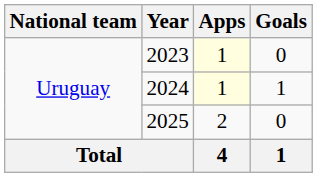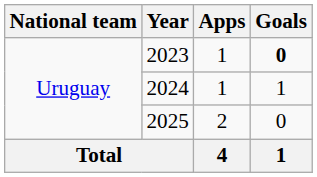(222, 54) lightyellow background -> (222, 54) no background
(281, 54) normal -> (281, 54) bold
(222, 88) lightyellow background -> (222, 88) no background
